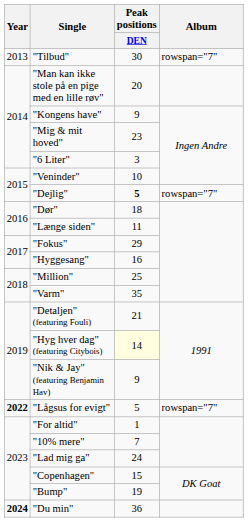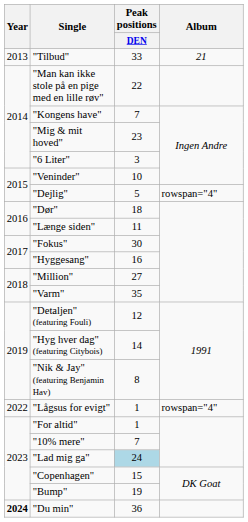(137, 57) 30 -> (137, 57) 33
(189, 57) rowspan="7" -> (201, 57) 21
(137, 85) 20 -> (137, 85) 22
(137, 114) 9 -> (137, 114) 7
(137, 193) bold -> (137, 193) normal
(189, 193) rowspan="7" -> (189, 193) rowspan="4"
(137, 243) 29 -> (137, 243) 30
(137, 277) 25 -> (137, 277) 27
(137, 316) 21 -> (137, 316) 12
(137, 345) lightyellow background -> (137, 345) no background
(137, 379) 9 -> (137, 379) 8
(17, 408) bold -> (17, 408) normal
(137, 408) 5 -> (137, 408) 1
(189, 408) rowspan="7" -> (189, 408) rowspan="4"
(137, 458) no background -> (137, 458) lightblue background
